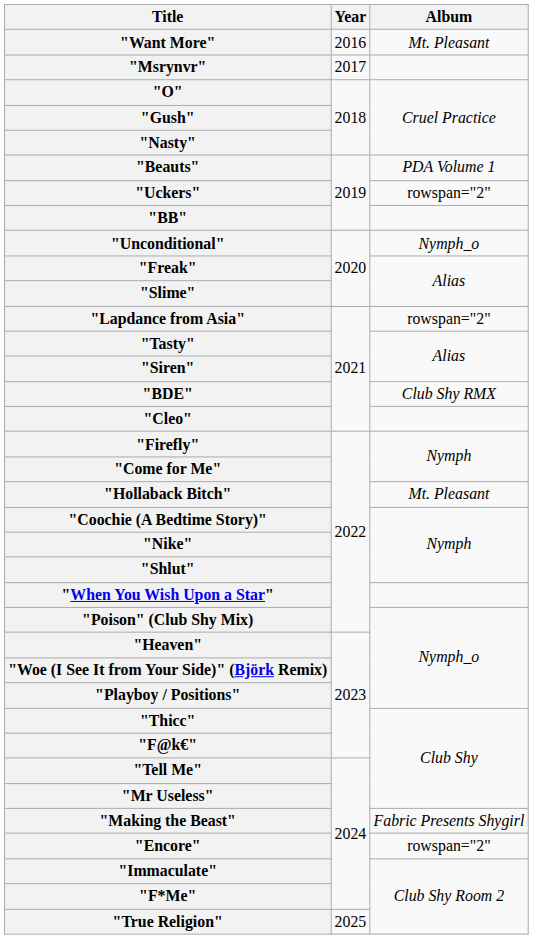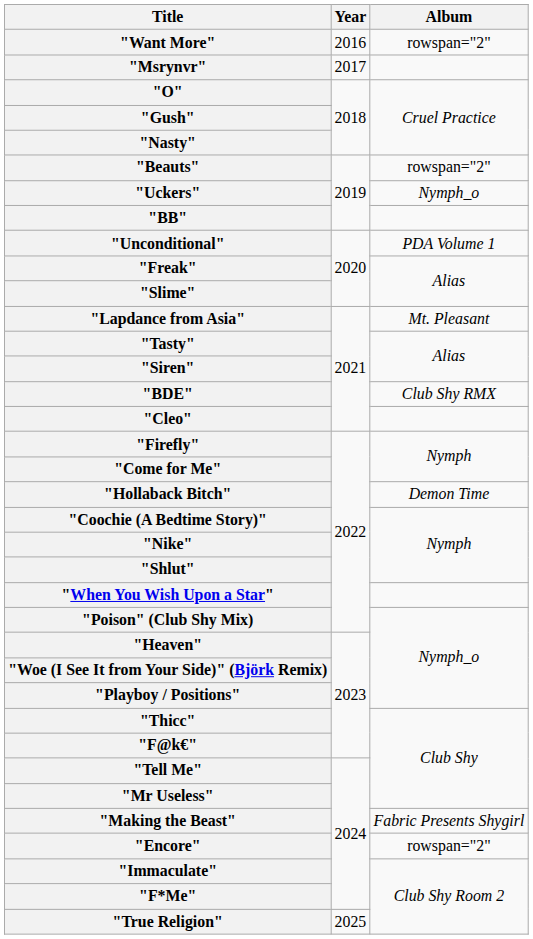(449, 42) Mt. Pleasant -> (449, 42) rowspan="2"
(449, 167) PDA Volume 1 -> (449, 167) rowspan="2"
(449, 192) rowspan="2" -> (449, 192) Nymph_o
(449, 243) Nymph_o -> (449, 243) PDA Volume 1
(449, 318) rowspan="2" -> (449, 318) Mt. Pleasant
(449, 494) Mt. Pleasant -> (449, 494) Demon Time
